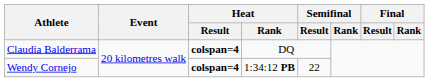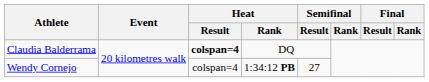(215, 67) bold -> (215, 67) normal
(314, 67) 22 -> (314, 67) 27
